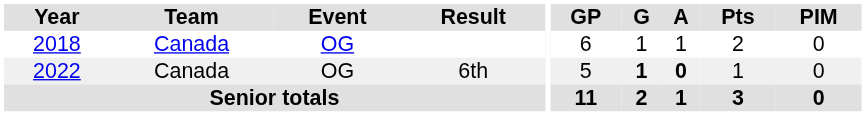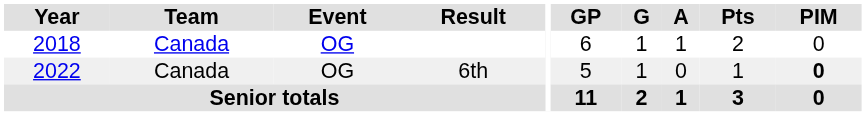(642, 70) bold -> (642, 70) normal
(681, 70) bold -> (681, 70) normal
(819, 70) normal -> (819, 70) bold
